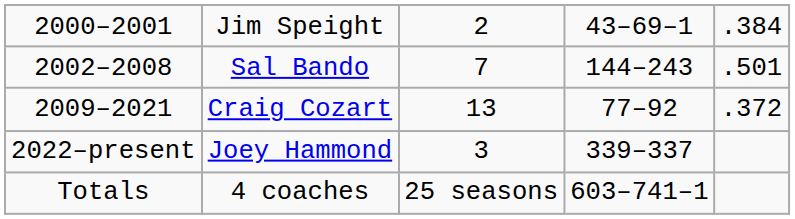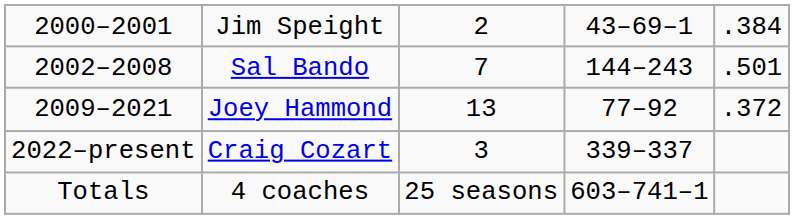(300, 109) Craig Cozart -> (300, 109) Joey Hammond
(300, 151) Joey Hammond -> (300, 151) Craig Cozart
